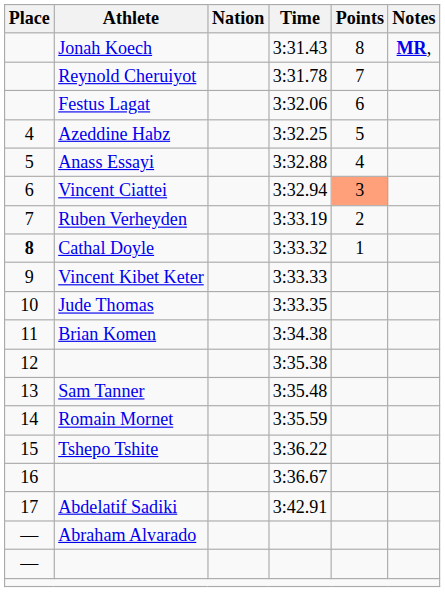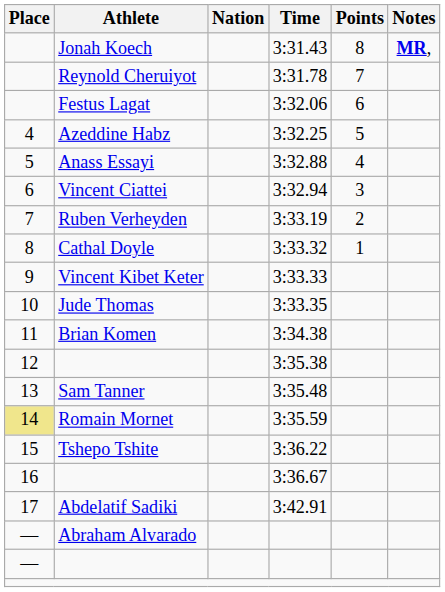(360, 190) lightsalmon background -> (360, 190) no background
(29, 248) bold -> (29, 248) normal
(29, 420) no background -> (29, 420) khaki background
